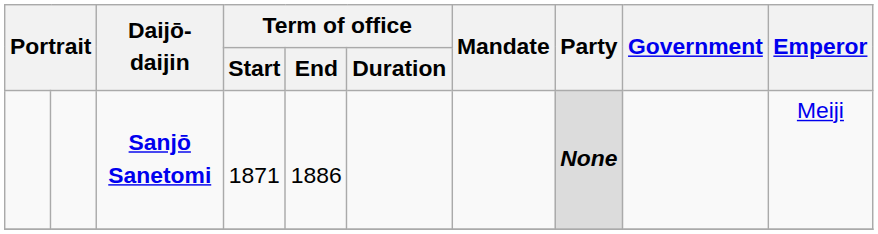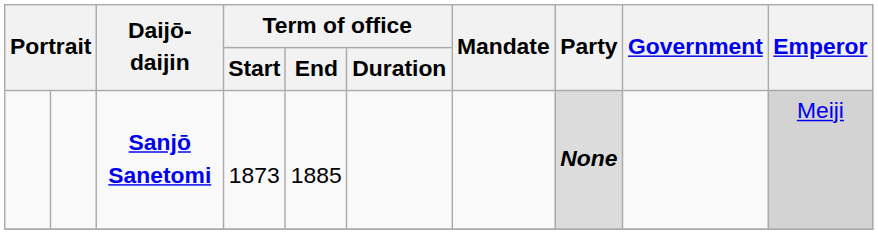(254, 174) 1871 -> (254, 174) 1873
(316, 174) 1886 -> (316, 174) 1885
(820, 110) no background -> (820, 110) lightgrey background
